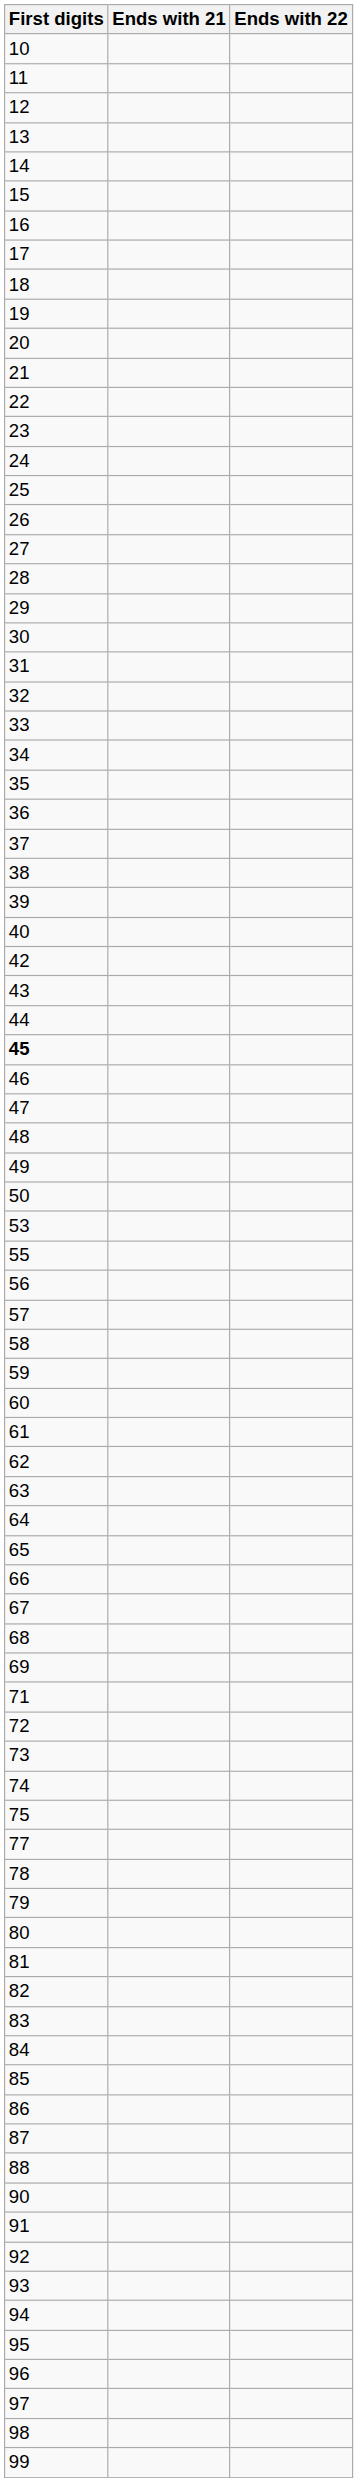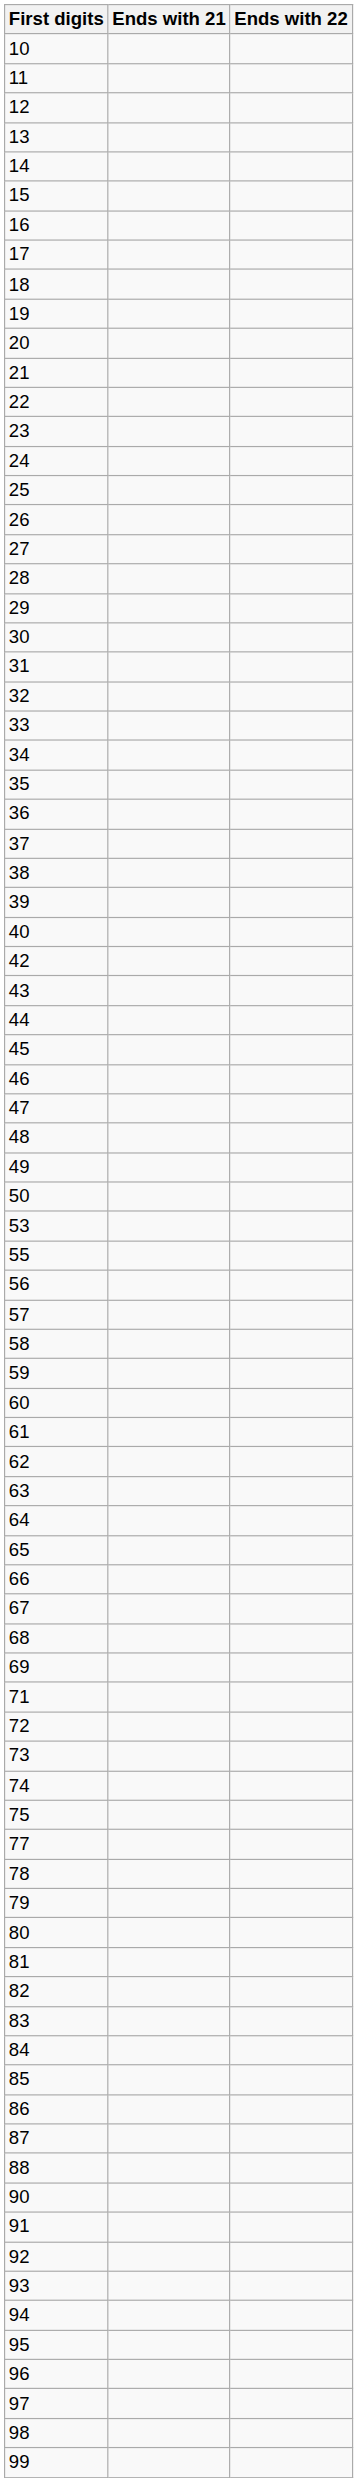(19, 1049) bold -> (19, 1049) normal
